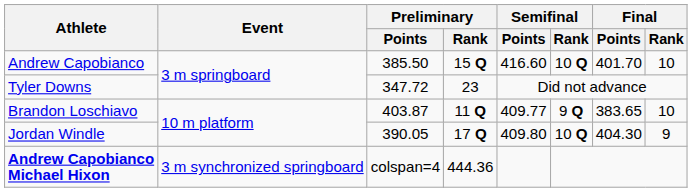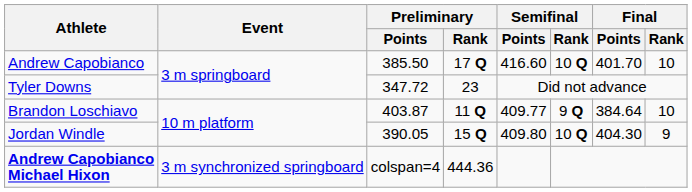(470, 63) 15 Q -> (470, 63) 17 Q
(619, 111) 383.65 -> (619, 111) 384.64
(470, 135) 17 Q -> (470, 135) 15 Q
